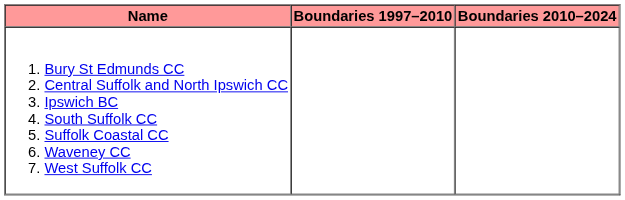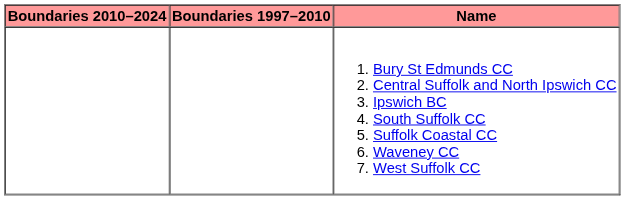columns swapped: (148, 16) <-> (537, 16)
